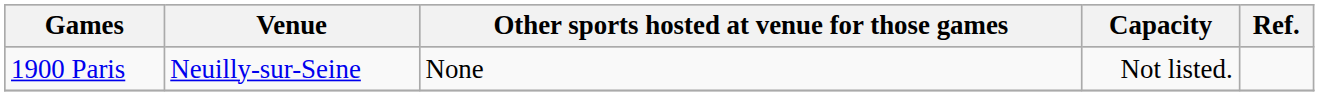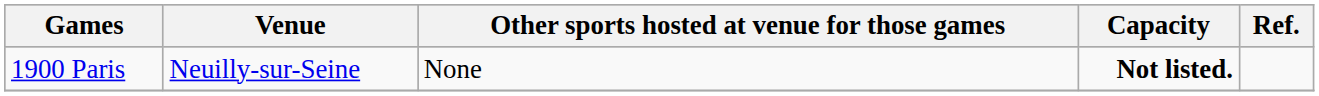(1177, 68) normal -> (1175, 68) bold
